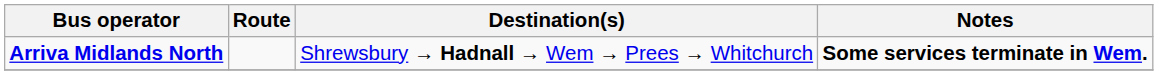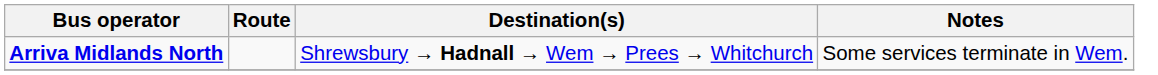(985, 53) bold -> (975, 53) normal
